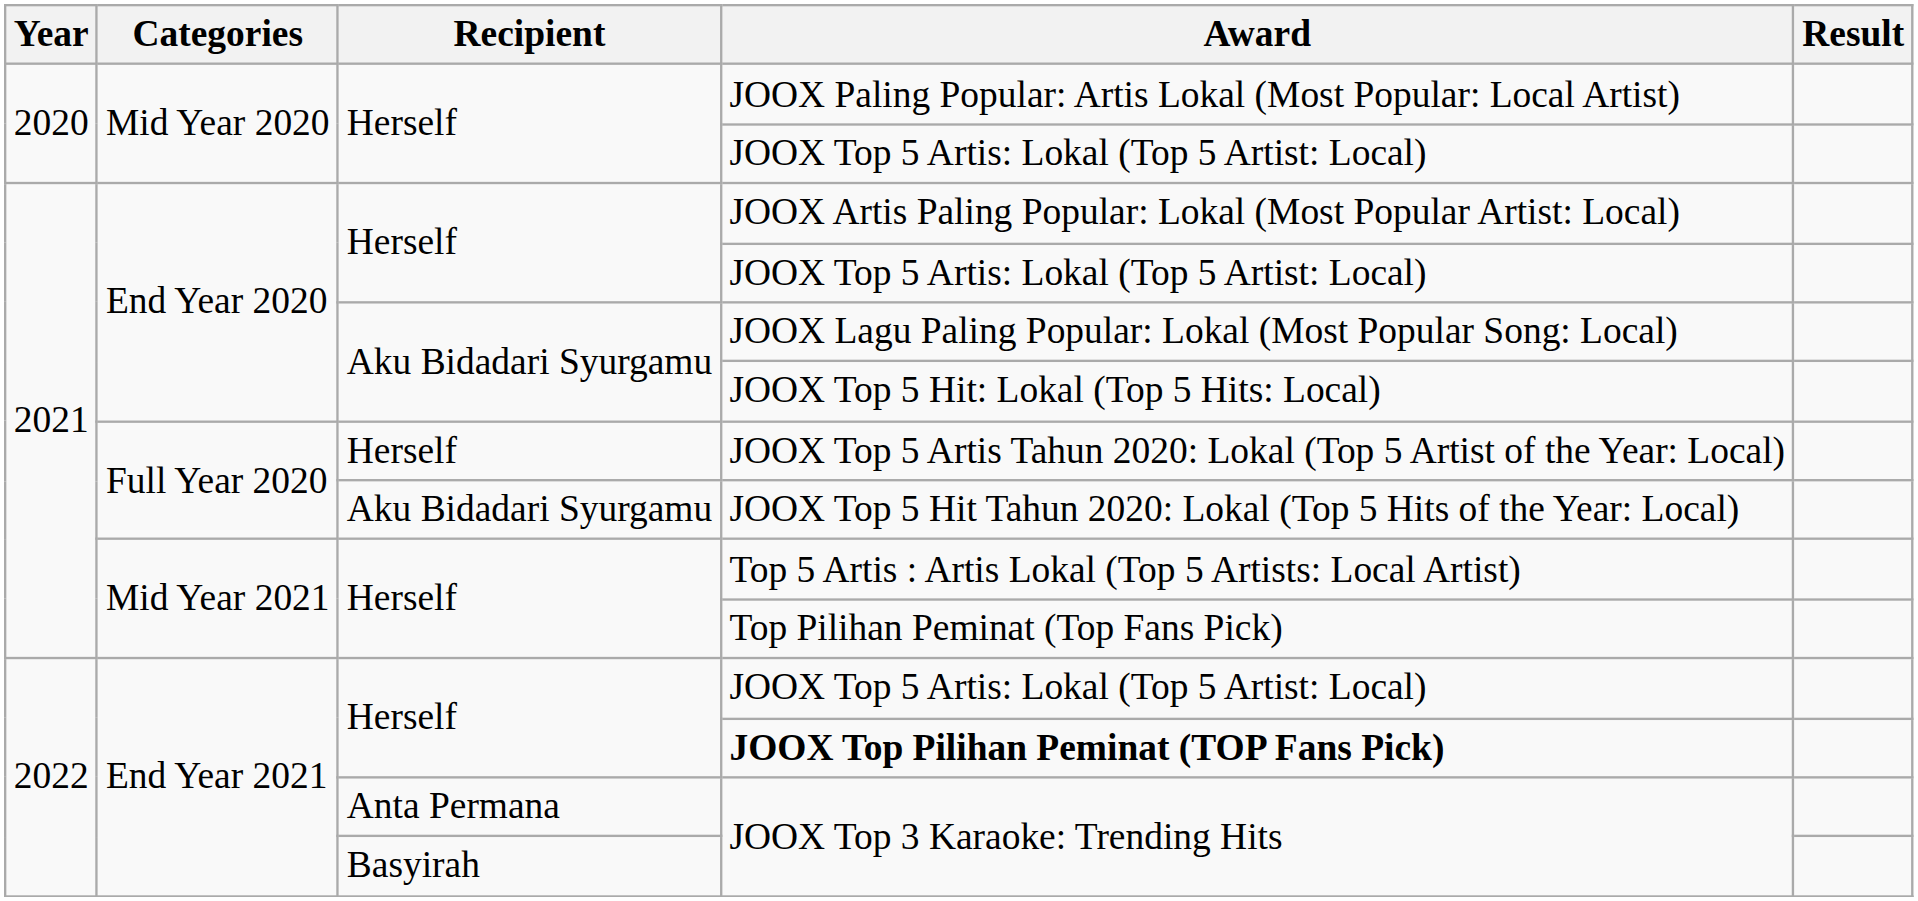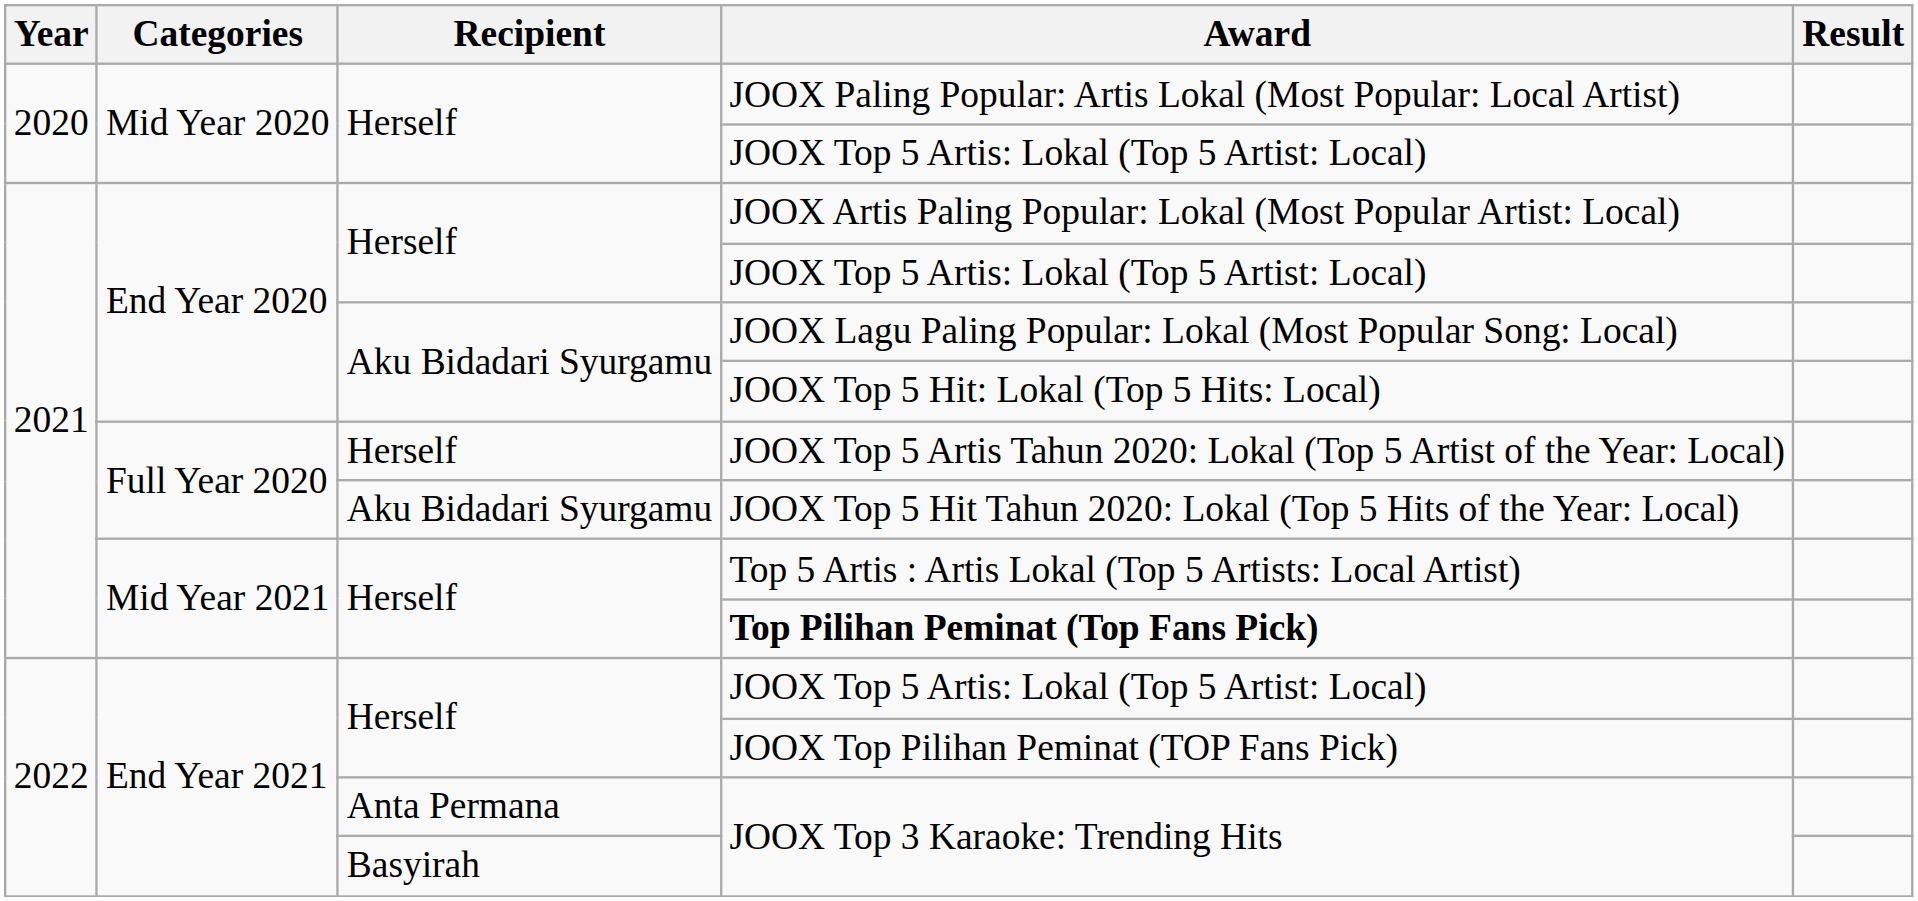(1006, 627) normal -> (1024, 627) bold
(1087, 746) bold -> (1064, 746) normal
